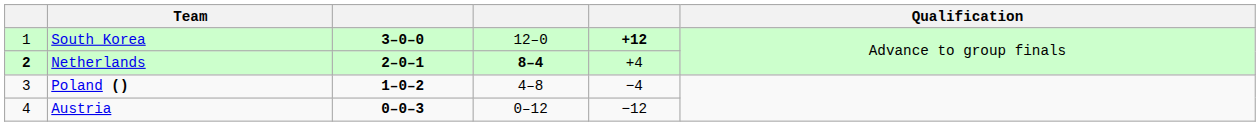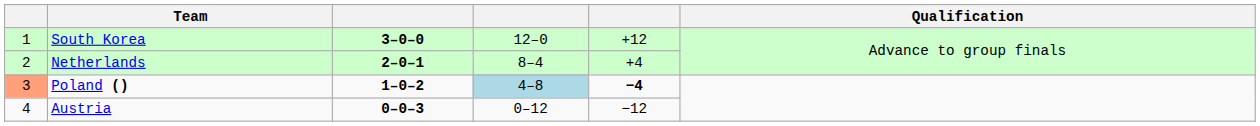(634, 40) bold -> (634, 40) normal
(26, 63) bold -> (26, 63) normal
(531, 63) bold -> (531, 63) normal
(26, 86) no background -> (26, 86) lightsalmon background
(531, 86) no background -> (531, 86) lightblue background
(634, 86) normal -> (634, 86) bold
